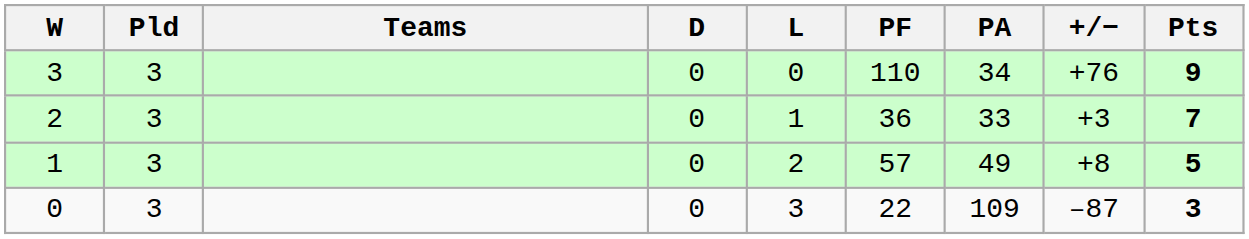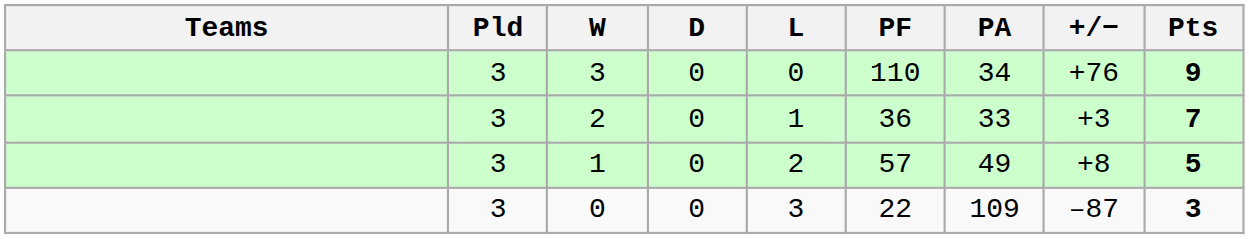columns swapped: (425, 28) <-> (55, 28)
